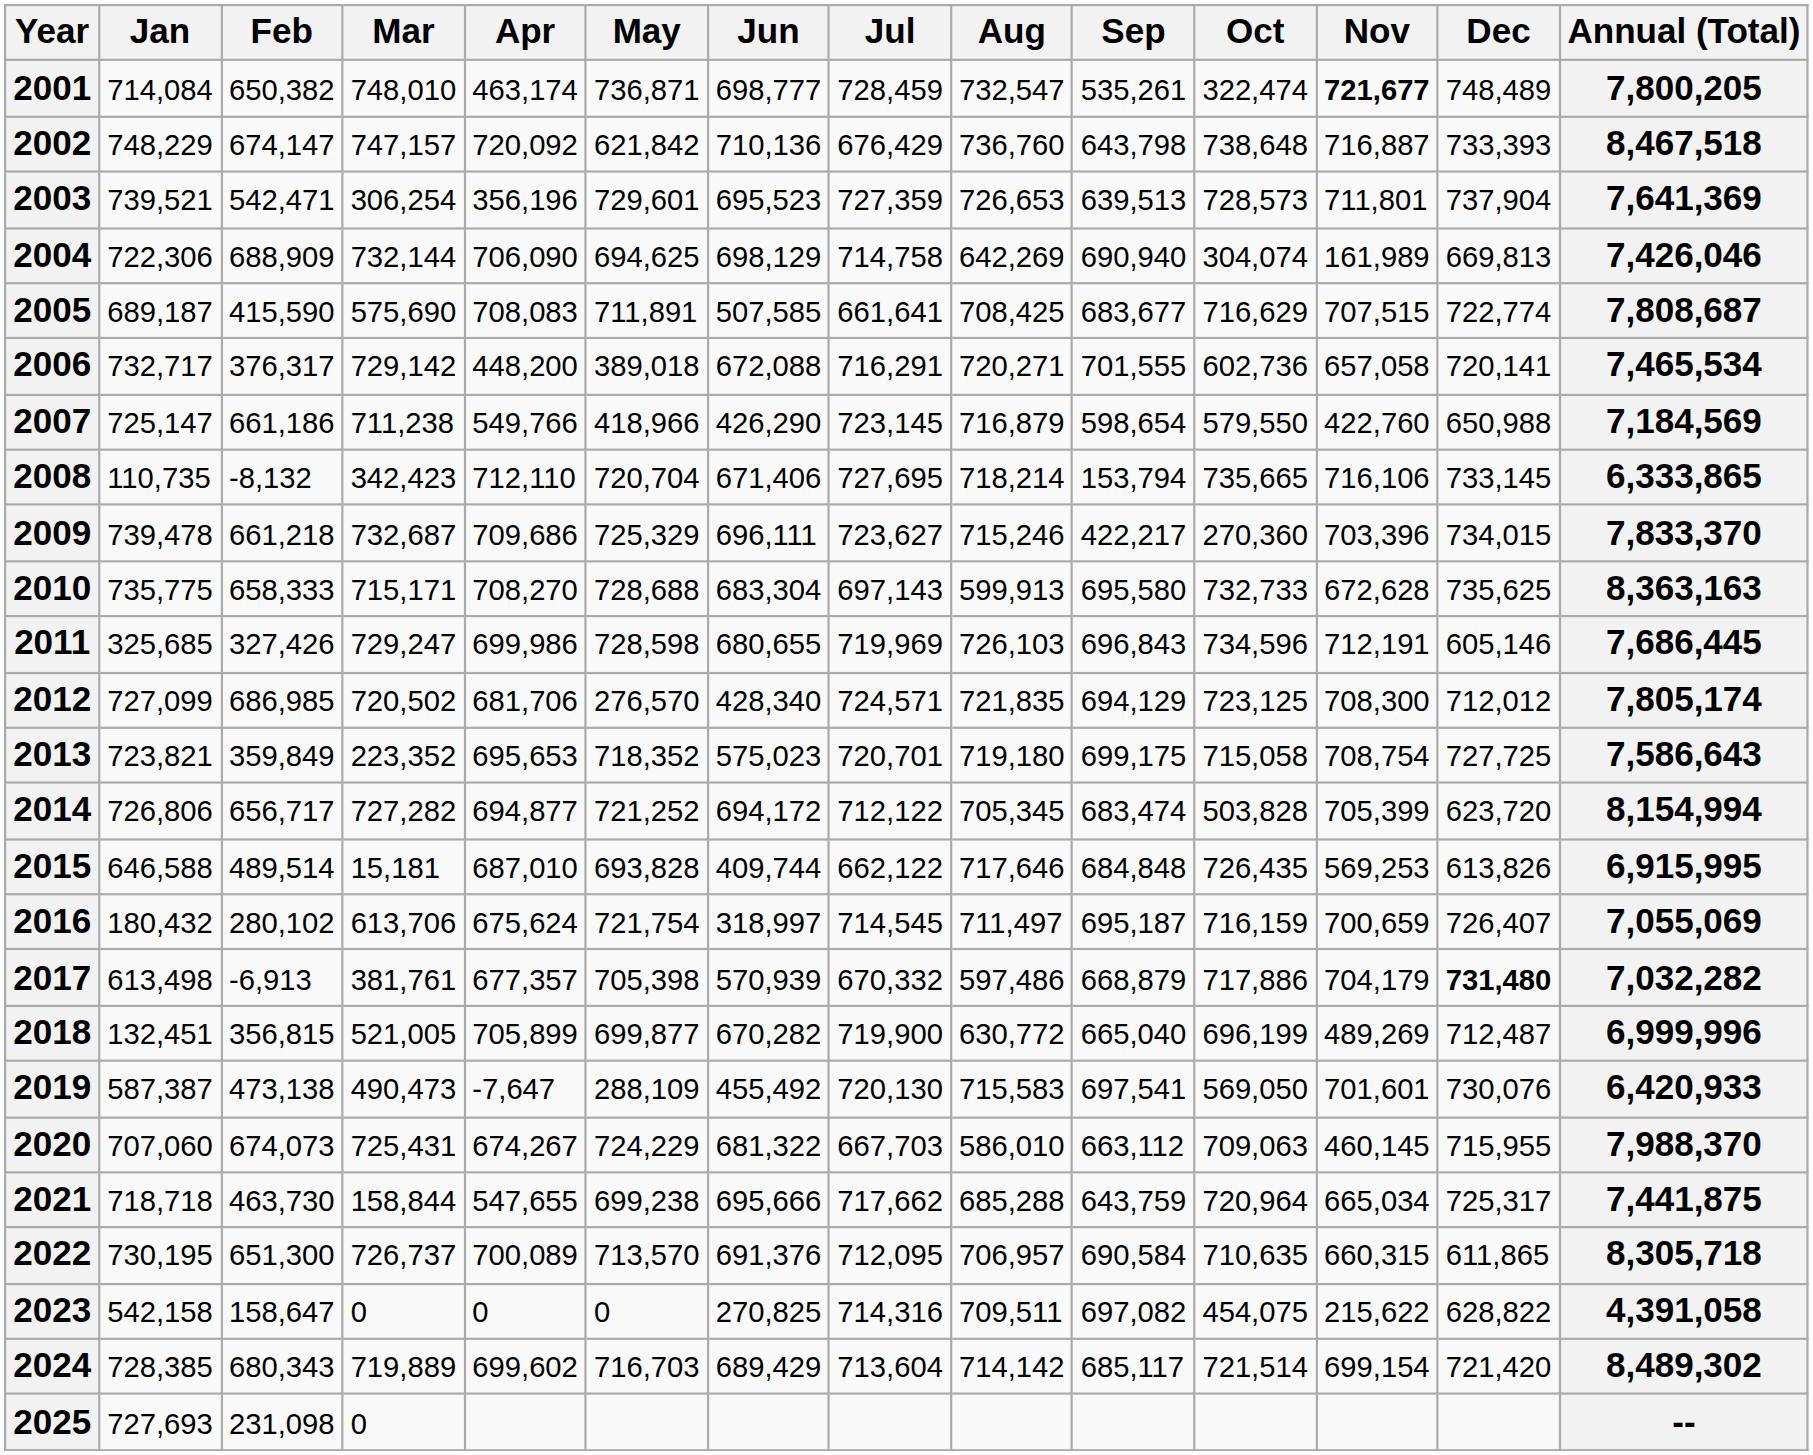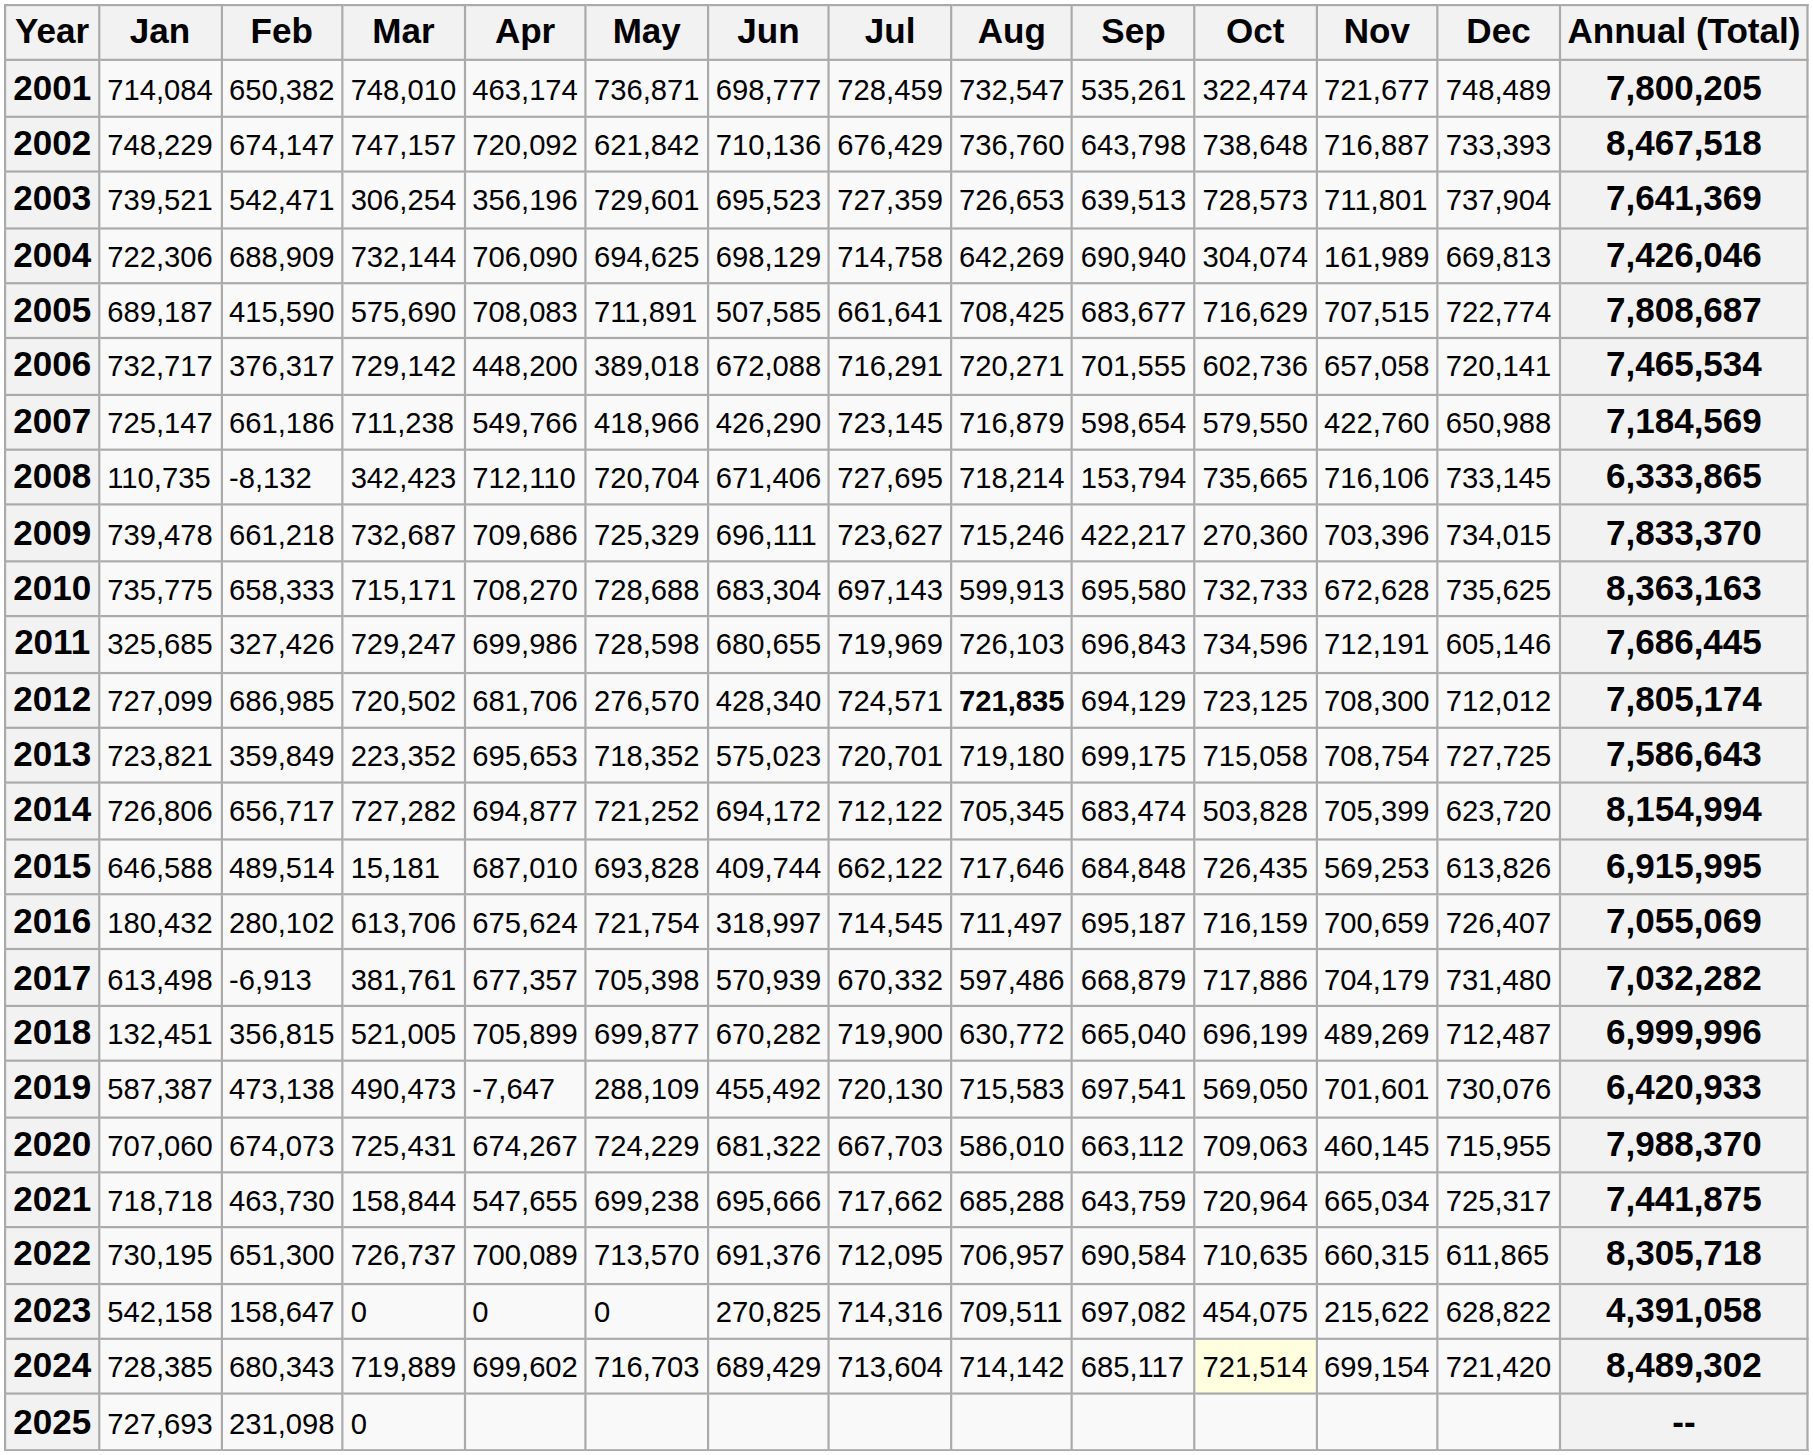(1377, 87) bold -> (1377, 90) normal
(1012, 701) normal -> (1012, 699) bold
(1499, 976) bold -> (1499, 979) normal
(1255, 1368) no background -> (1255, 1368) lightyellow background
